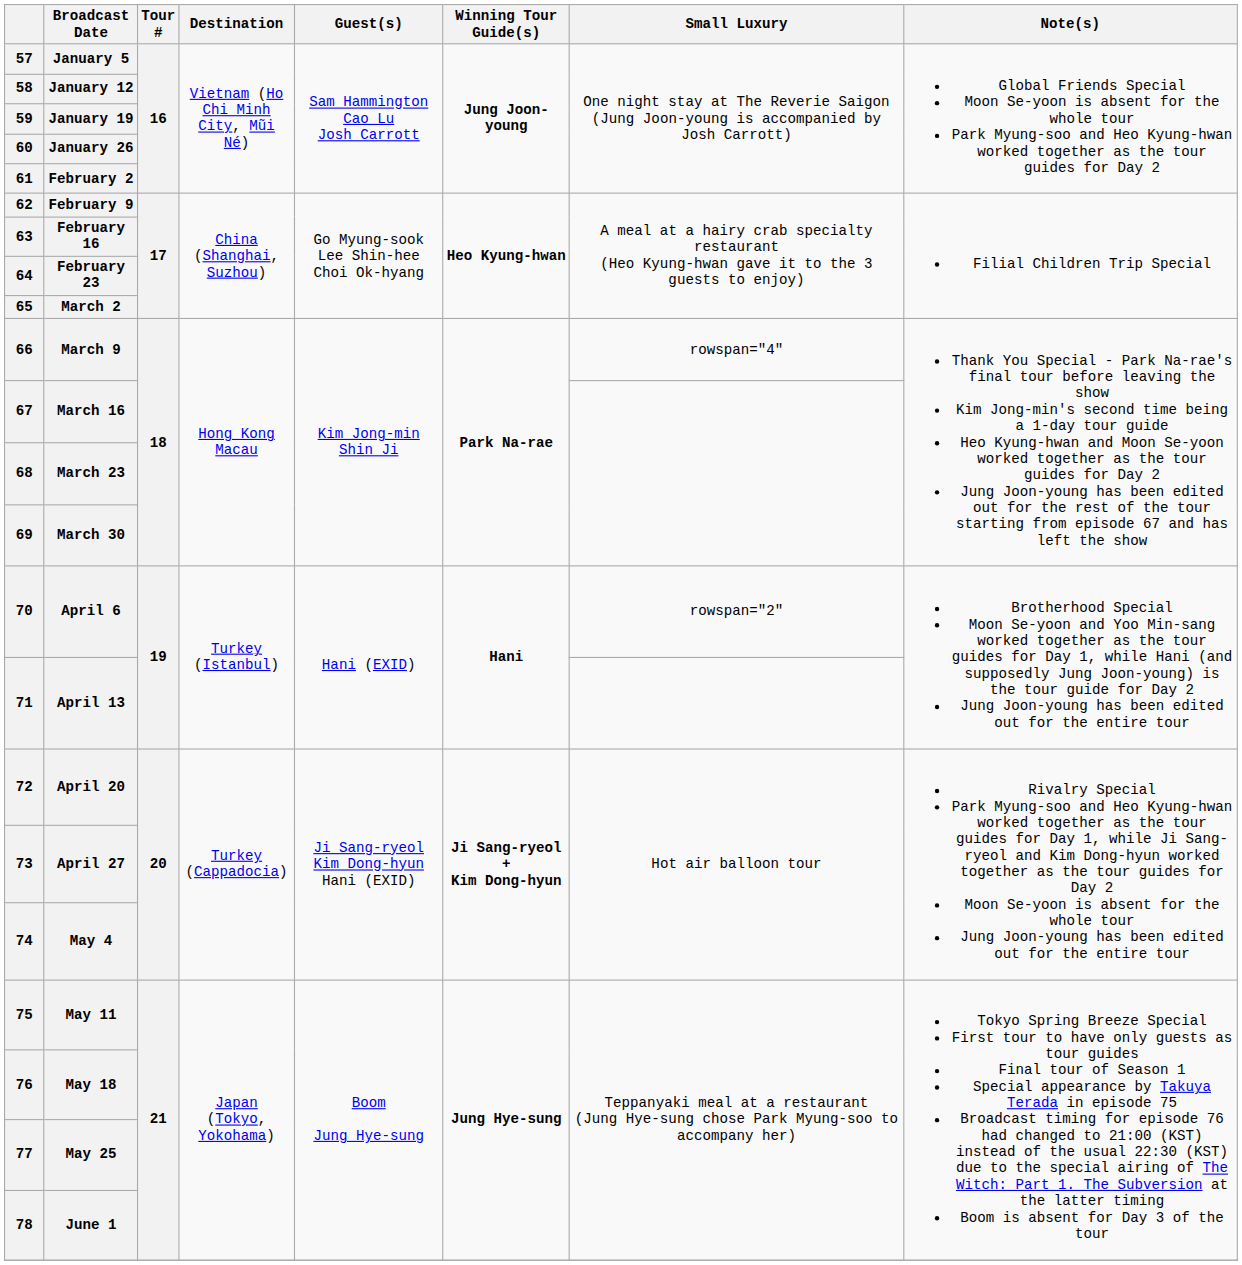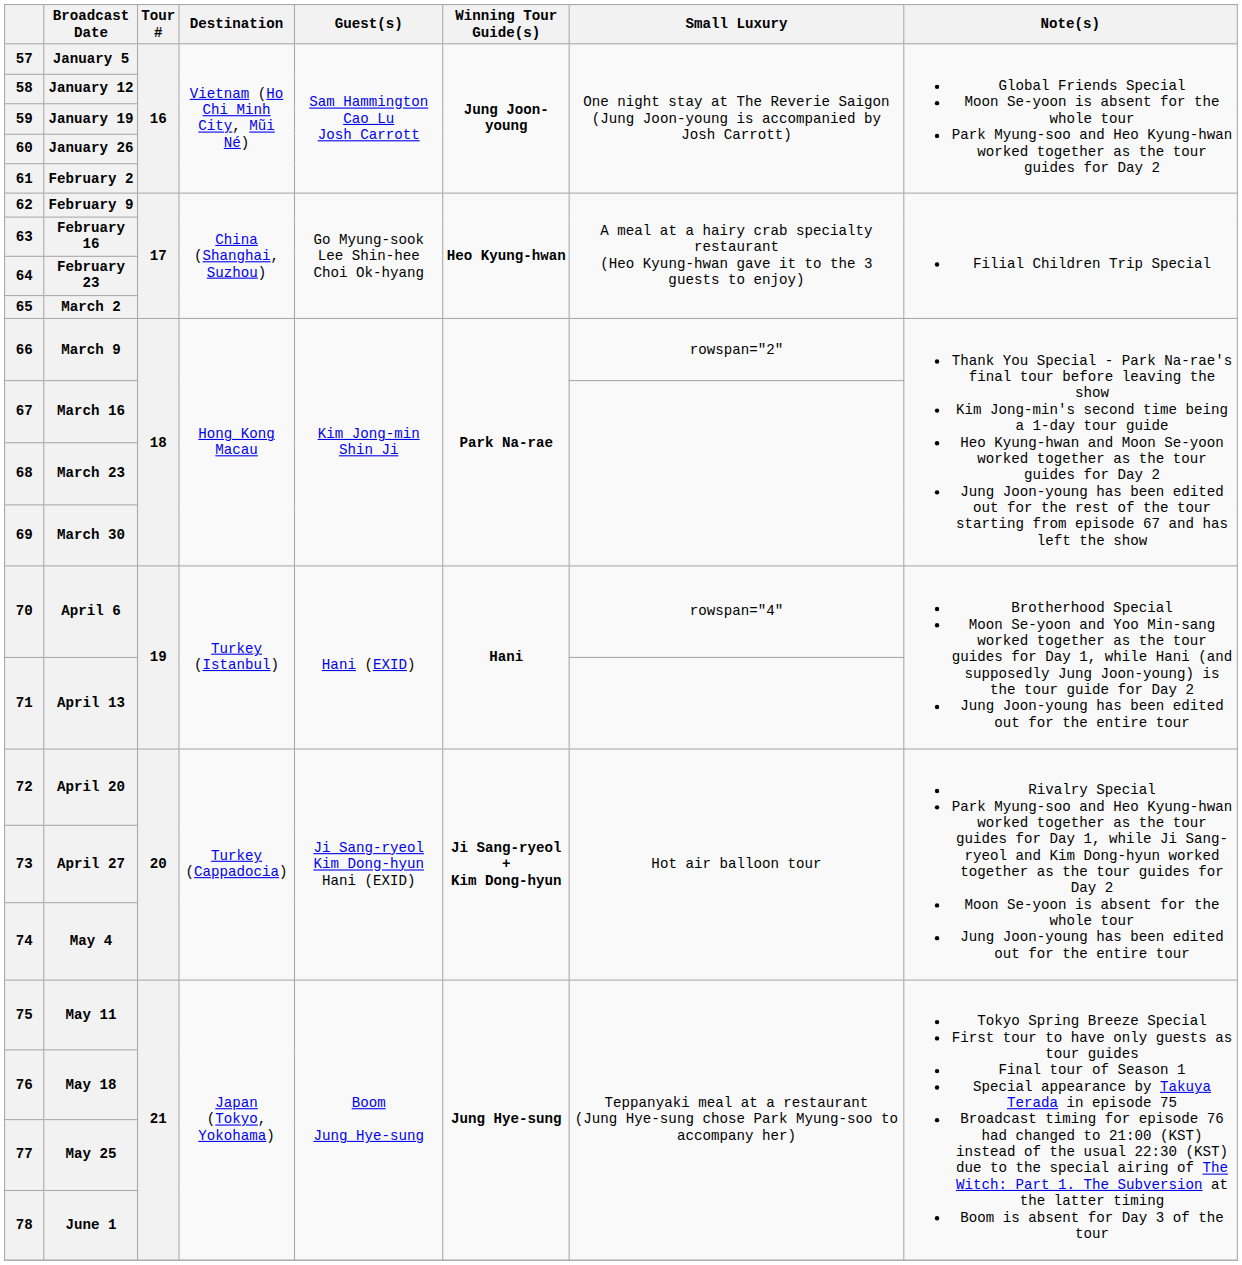(736, 350) rowspan="4" -> (736, 350) rowspan="2"
(736, 612) rowspan="2" -> (736, 612) rowspan="4"
